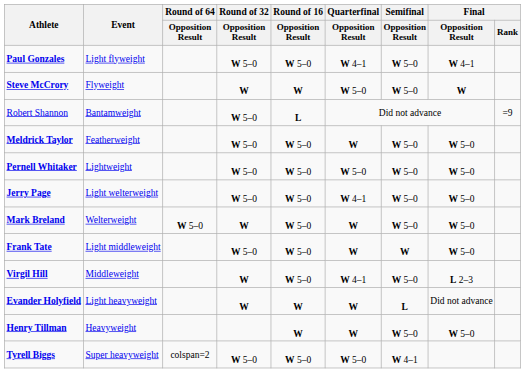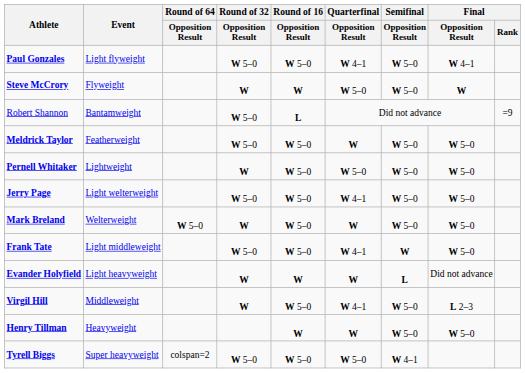(244, 172) W 5–0 -> (244, 172) W
(353, 253) W -> (353, 253) W 4–1
rows swapped: (27, 274) <-> (44, 301)
